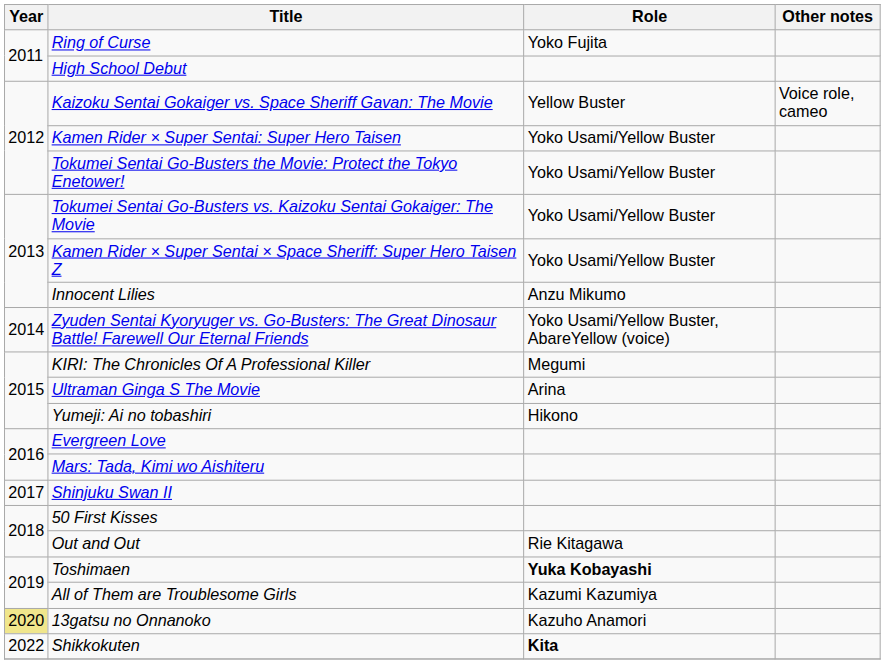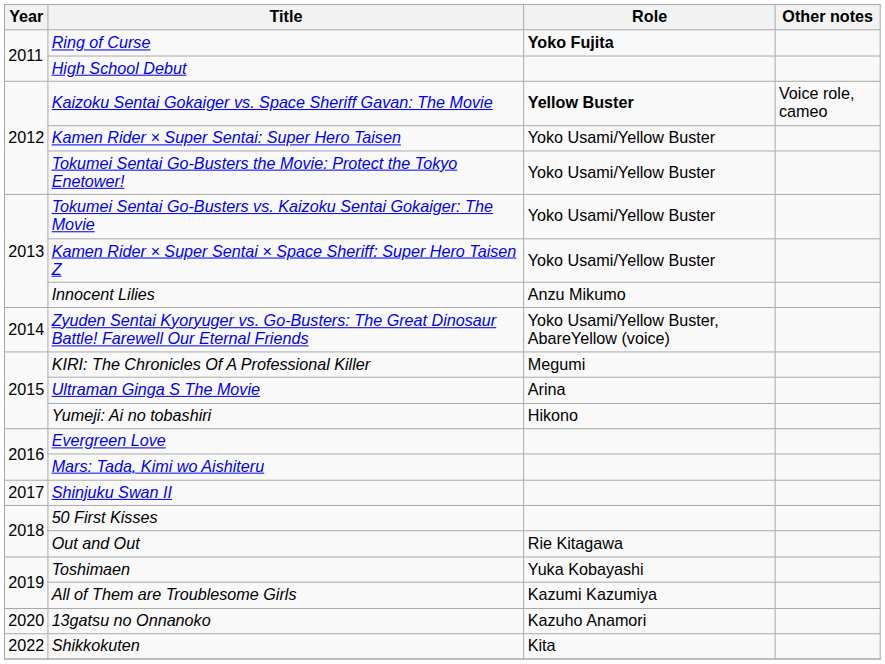(567, 42) normal -> (571, 42) bold
(576, 103) normal -> (581, 103) bold
(590, 569) bold -> (586, 569) normal
(26, 620) khaki background -> (26, 620) no background
(543, 646) bold -> (542, 646) normal
